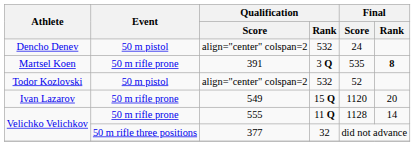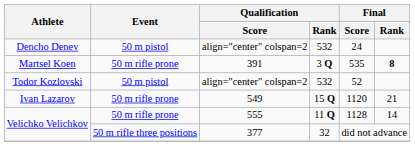(392, 98) 20 -> (392, 98) 21
